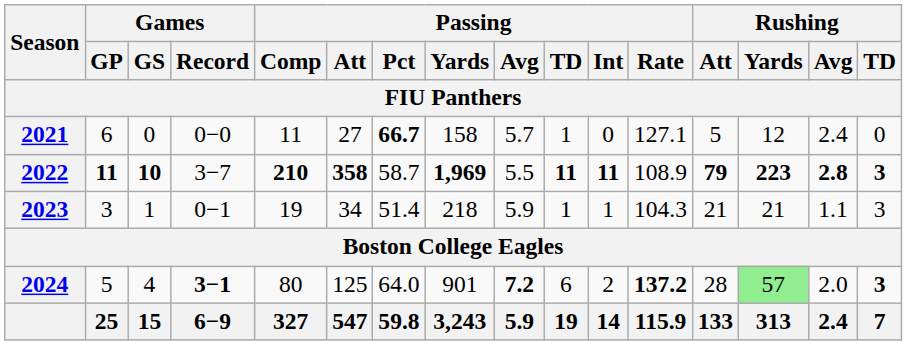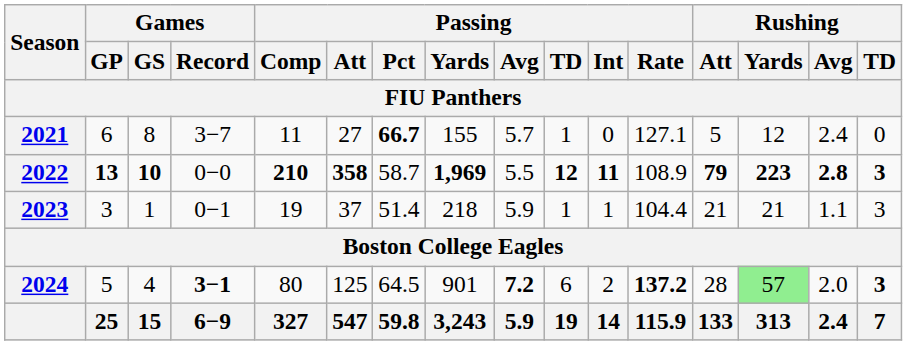(149, 135) 0 -> (149, 135) 8
(213, 135) 0−0 -> (213, 135) 3−7
(460, 135) 158 -> (460, 135) 155
(107, 172) 11 -> (107, 172) 13
(213, 172) 3−7 -> (213, 172) 0−0
(566, 172) 11 -> (566, 172) 12
(350, 209) 34 -> (350, 209) 37
(661, 209) 104.3 -> (661, 209) 104.4
(399, 284) 64.0 -> (399, 284) 64.5
